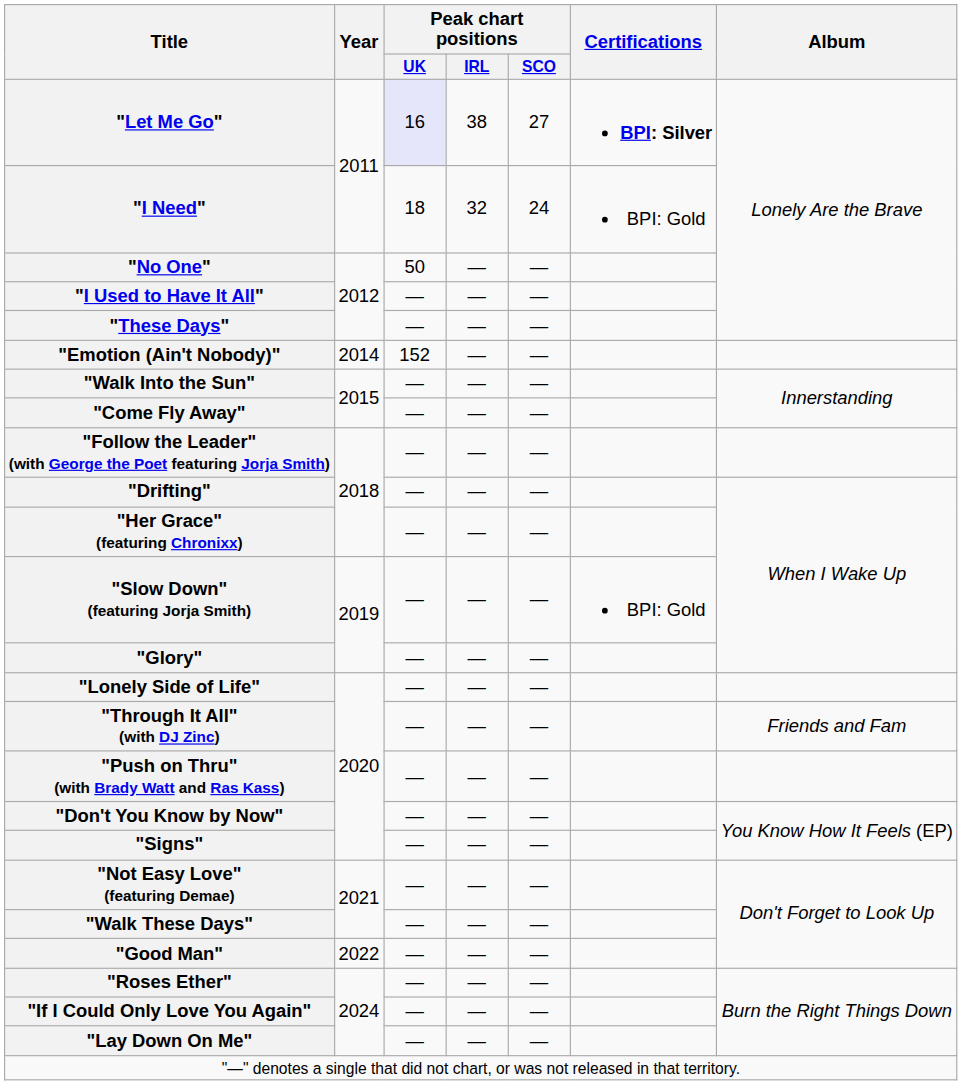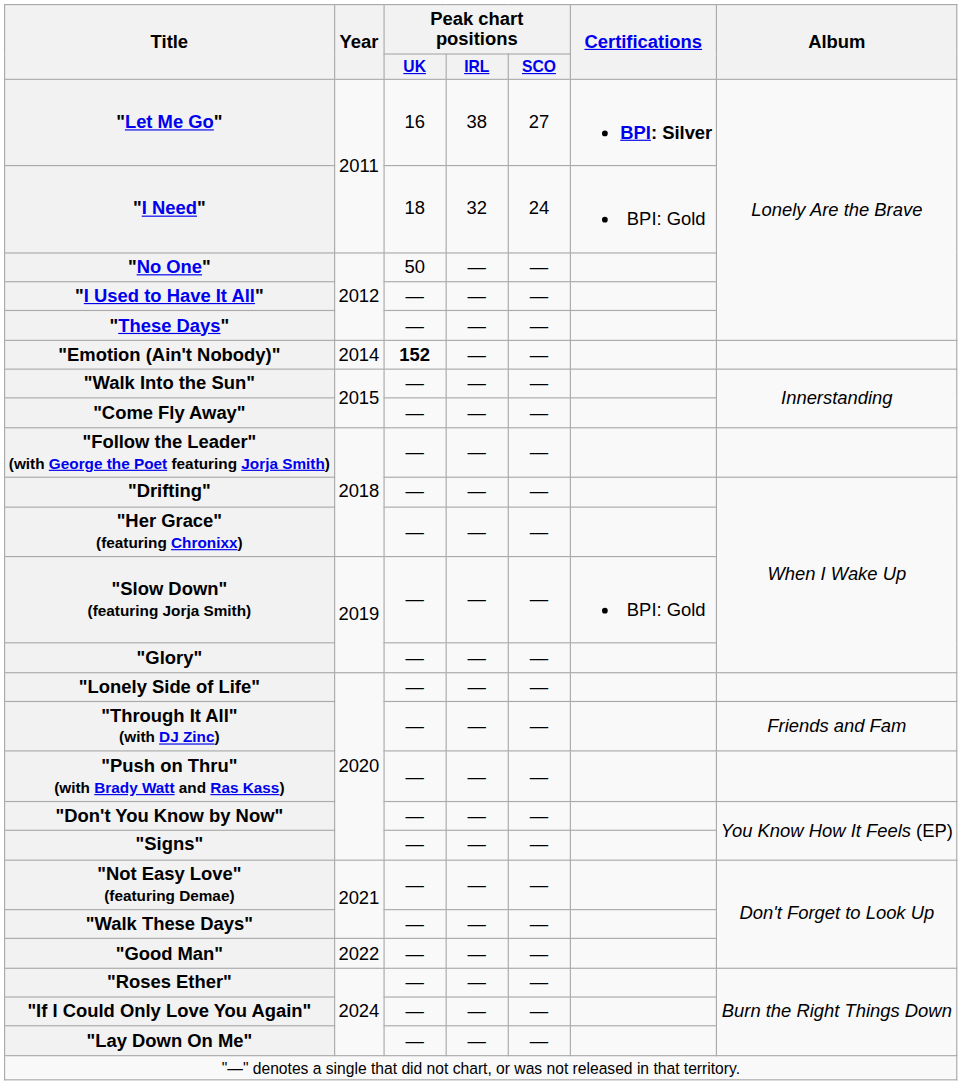(415, 122) lavender background -> (415, 122) no background
(415, 354) normal -> (415, 354) bold
